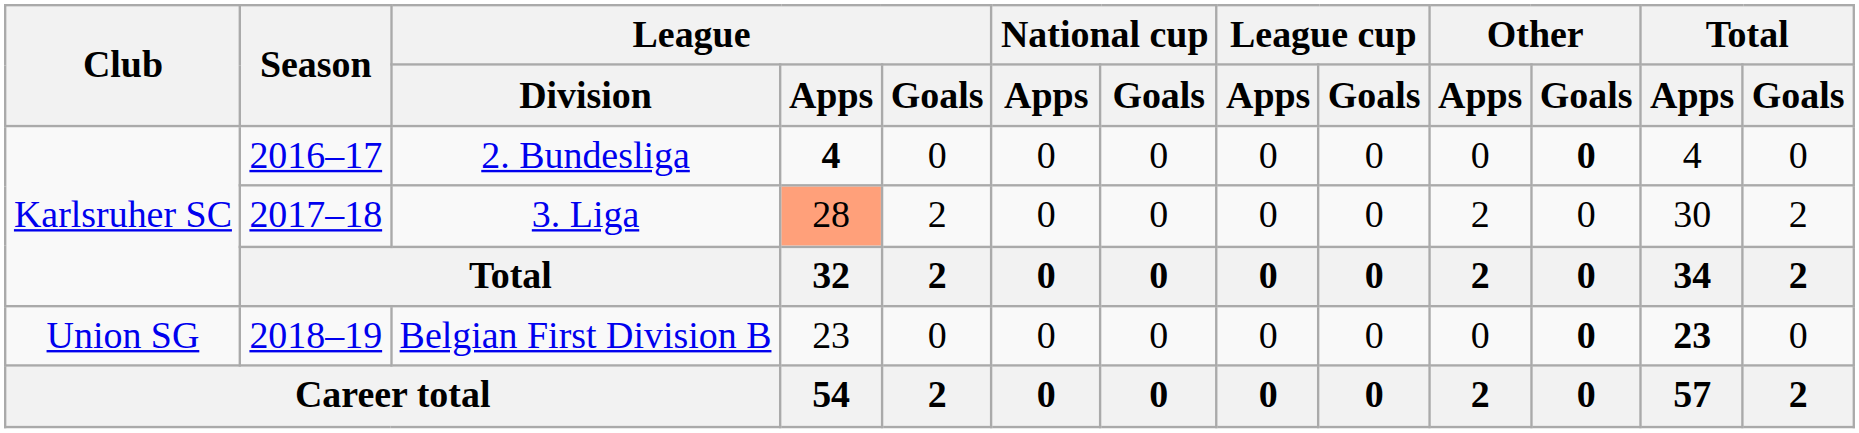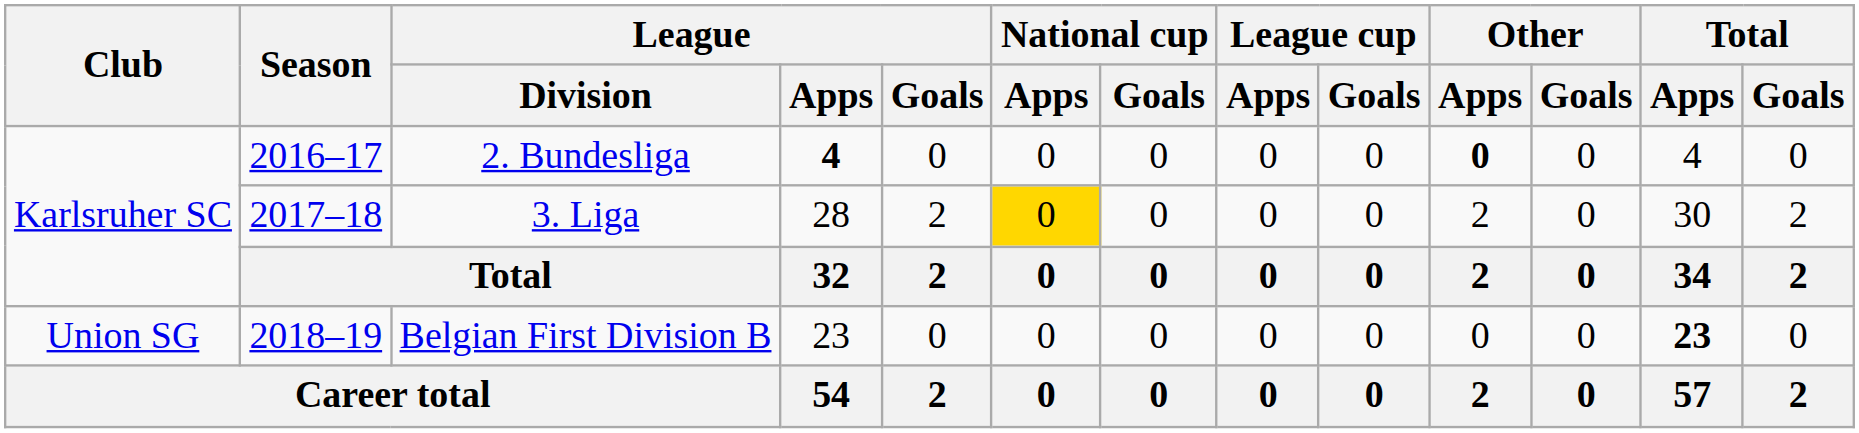(1480, 154) normal -> (1480, 154) bold
(1586, 154) bold -> (1586, 154) normal
(831, 214) lightsalmon background -> (831, 214) no background
(1046, 214) no background -> (1046, 214) gold background
(1586, 335) bold -> (1586, 335) normal
